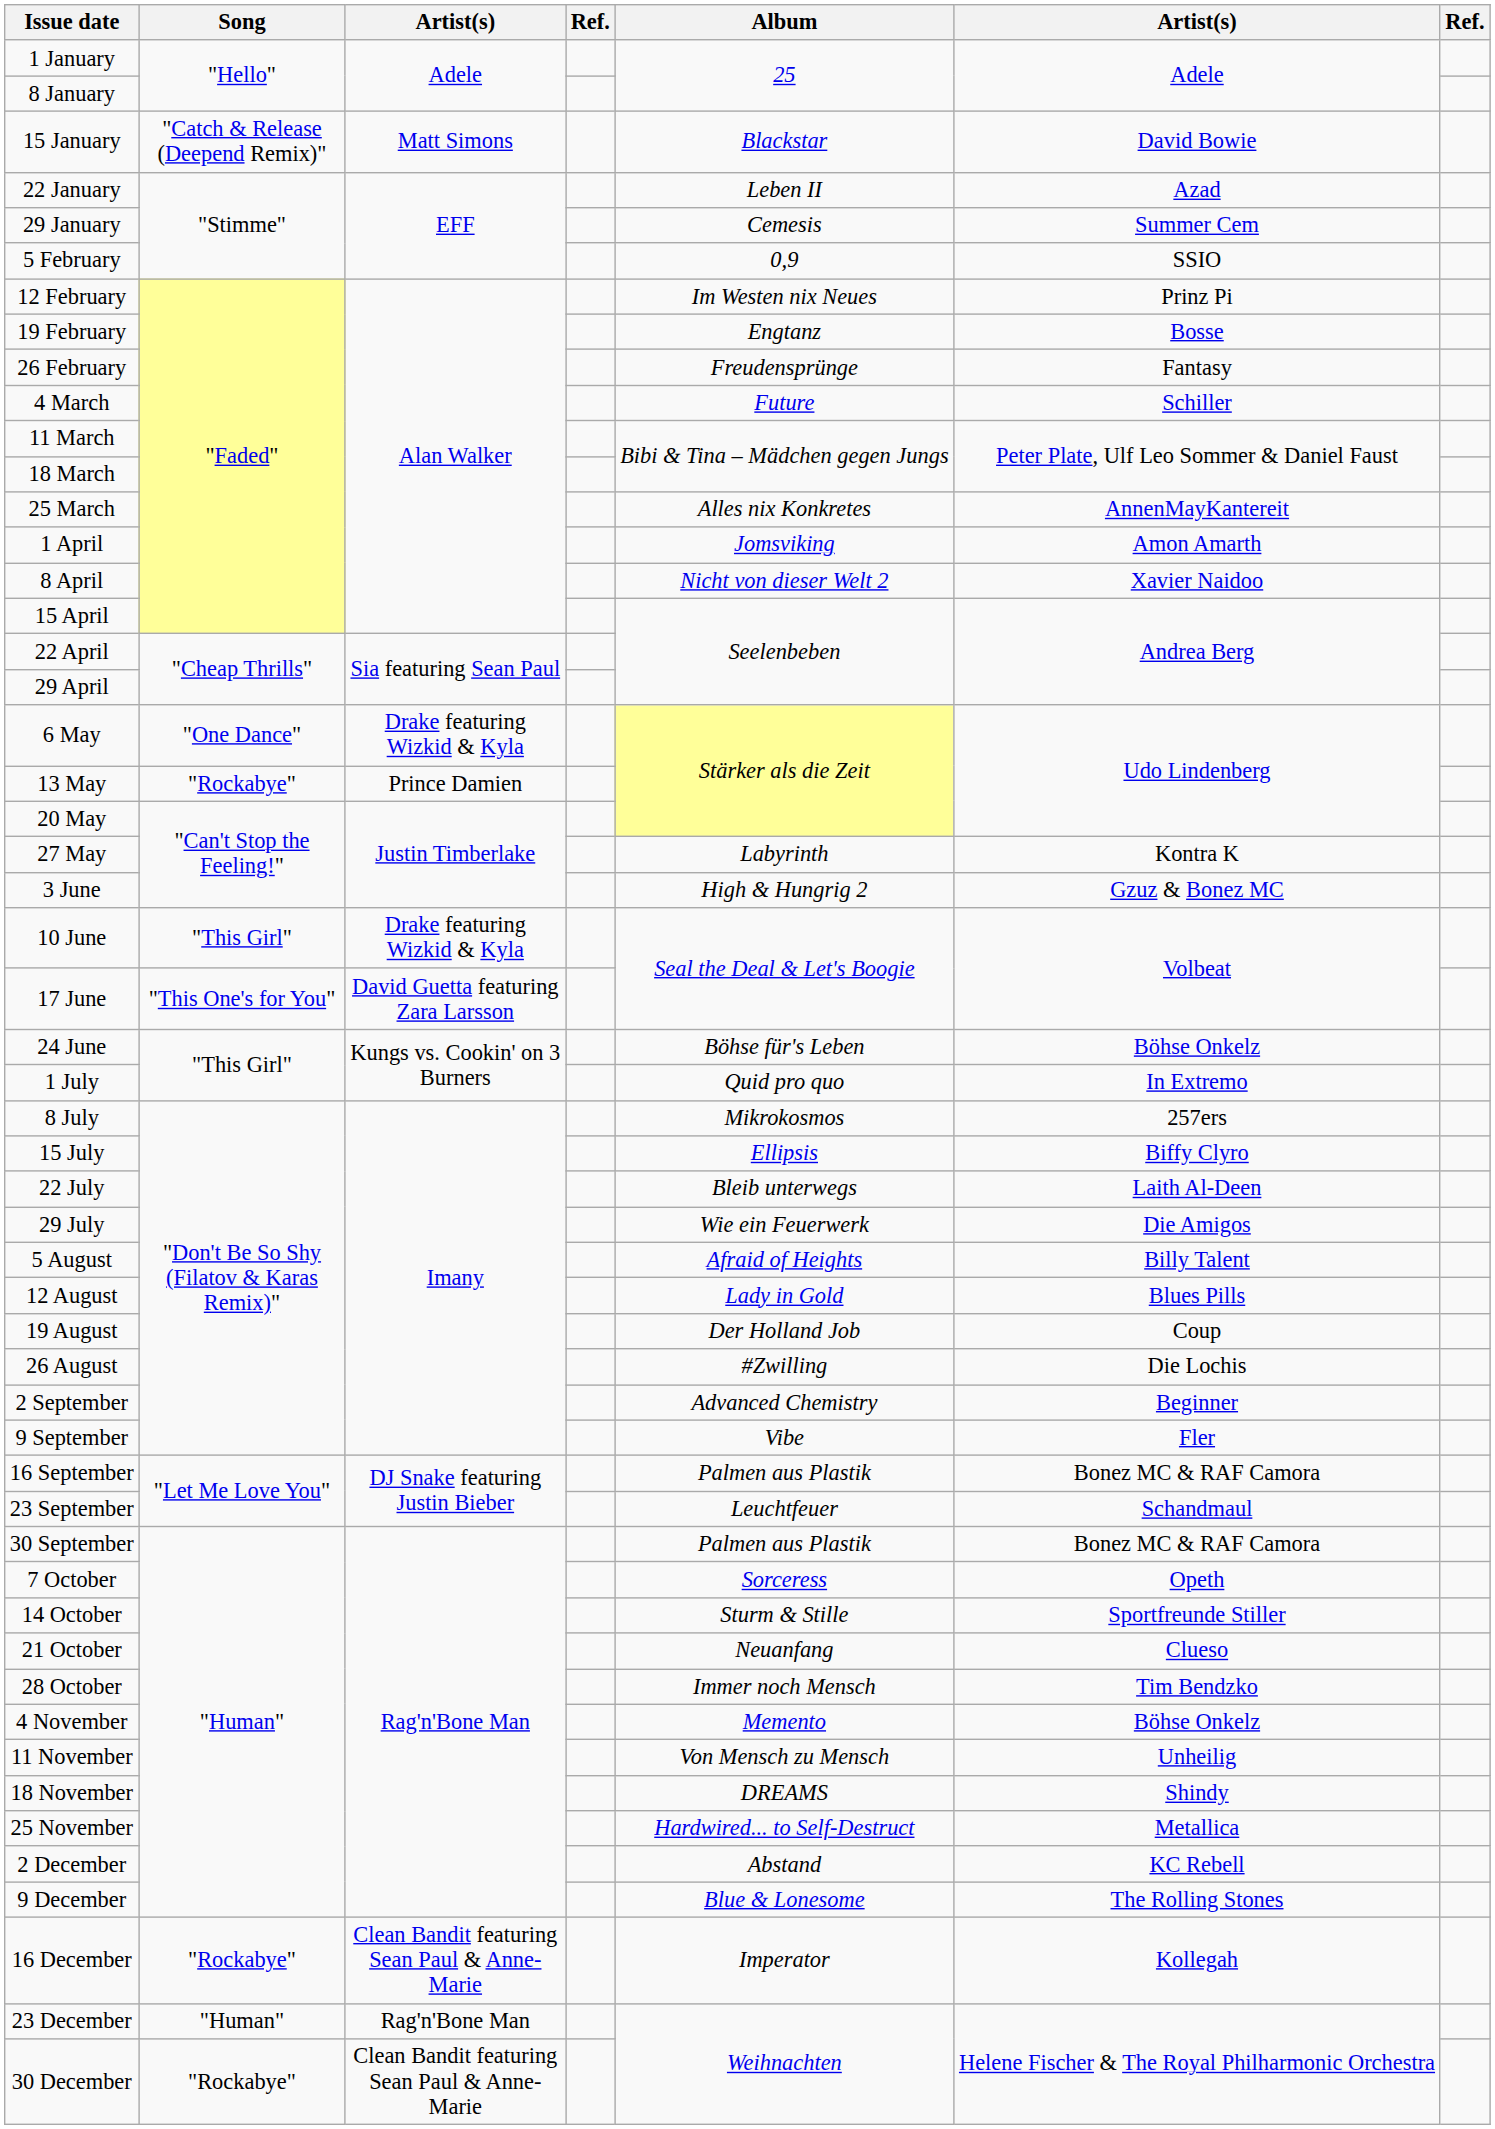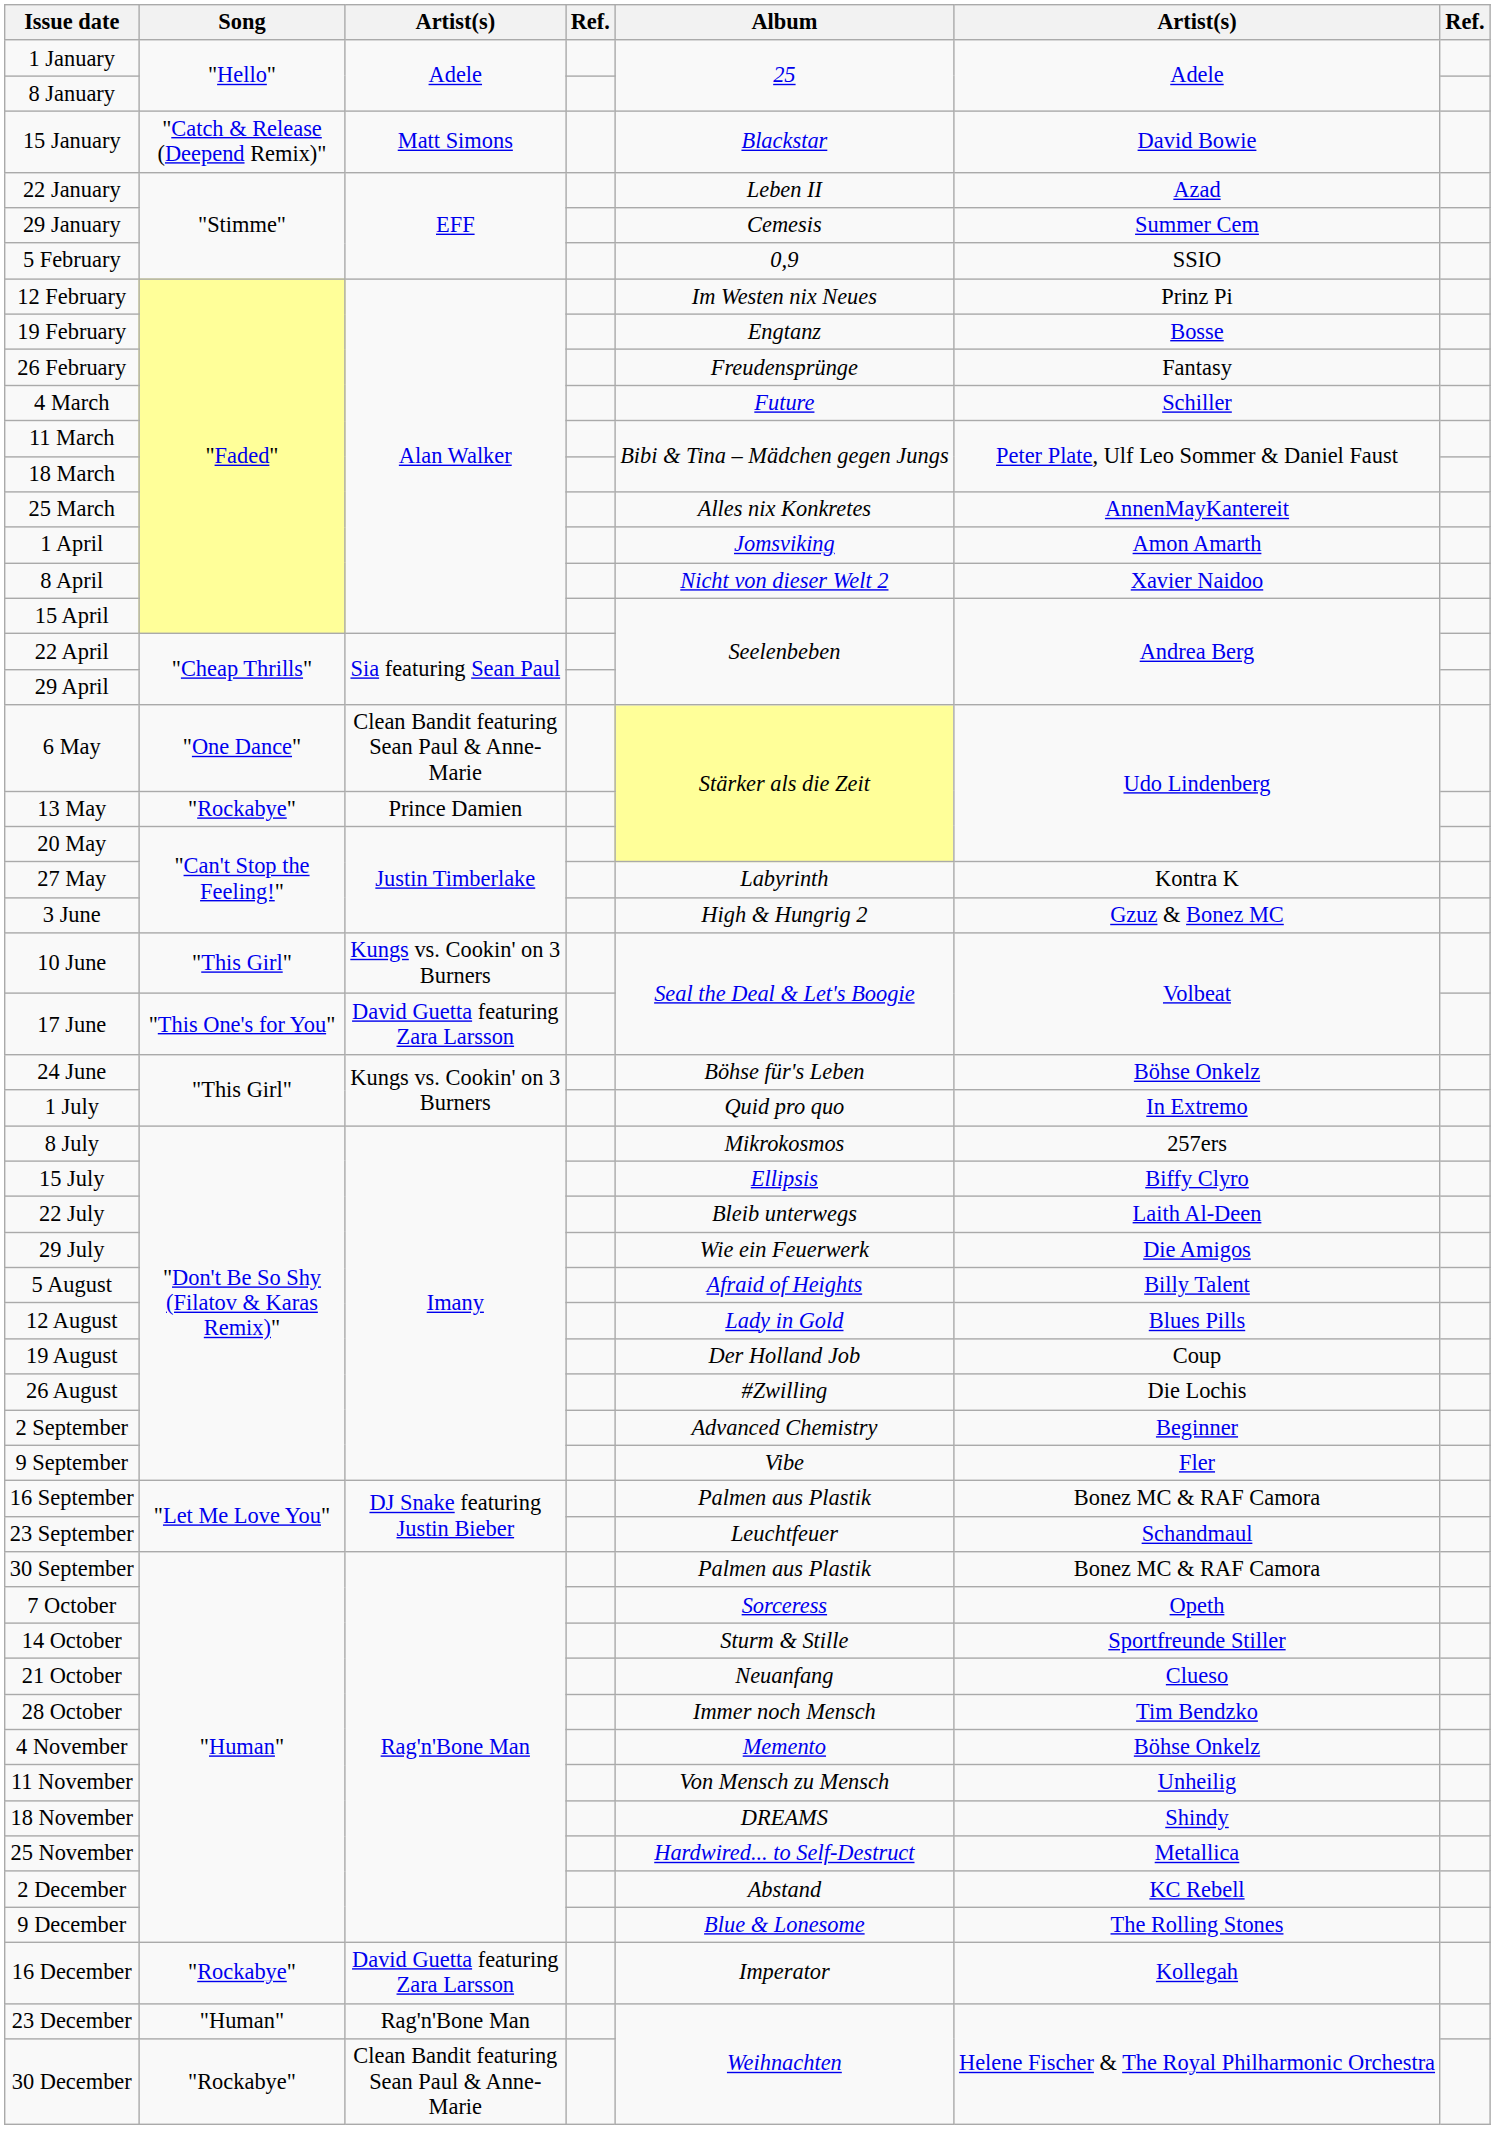(455, 735) Drake featuring Wizkid & Kyla -> (455, 747) Clean Bandit featuring Sean Paul & Anne-Marie
(455, 937) Drake featuring Wizkid & Kyla -> (455, 963) Kungs vs. Cookin' on 3 Burners
(455, 1960) Clean Bandit featuring Sean Paul & Anne-Marie -> (455, 1972) David Guetta featuring Zara Larsson
